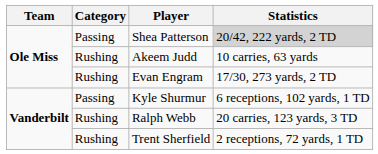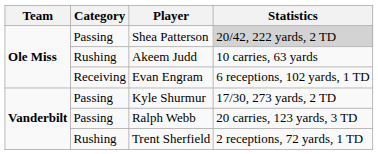(96, 77) Rushing -> (100, 77) Receiving
(276, 77) 17/30, 273 yards, 2 TD -> (293, 77) 6 receptions, 102 yards, 1 TD
(293, 97) 6 receptions, 102 yards, 1 TD -> (276, 97) 17/30, 273 yards, 2 TD
(96, 118) Rushing -> (93, 118) Passing
